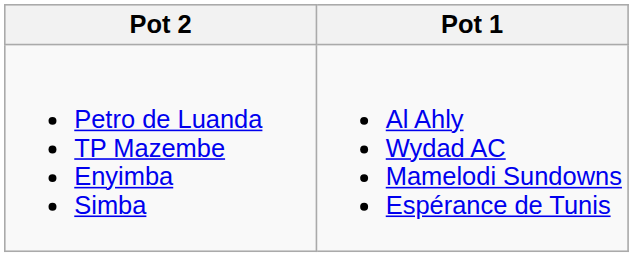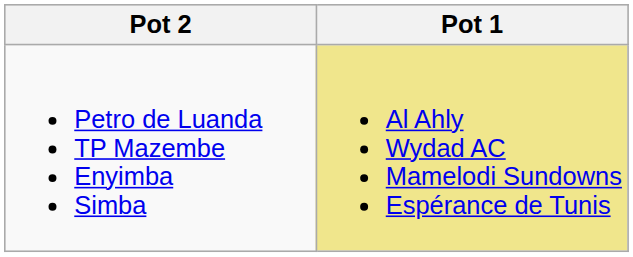(472, 162) no background -> (472, 162) khaki background
